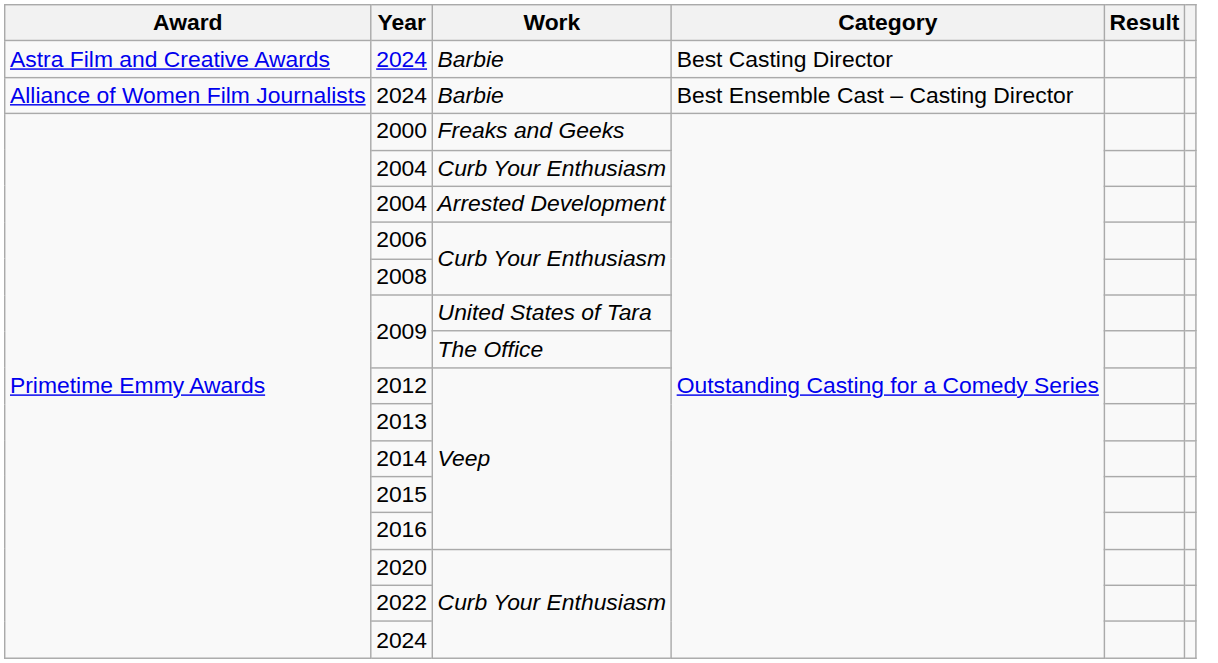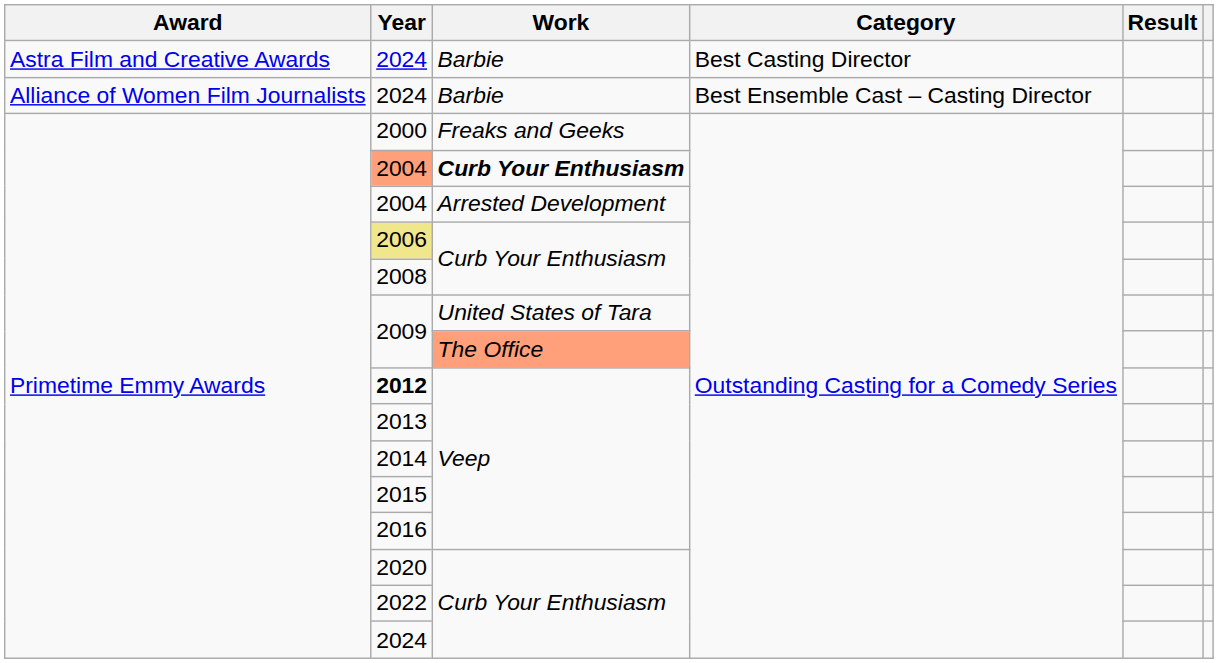(402, 167) no background -> (402, 167) lightsalmon background
(552, 167) normal -> (561, 167) bold
(402, 240) no background -> (402, 240) khaki background
(490, 349) no background -> (490, 349) lightsalmon background
(402, 385) normal -> (402, 385) bold
